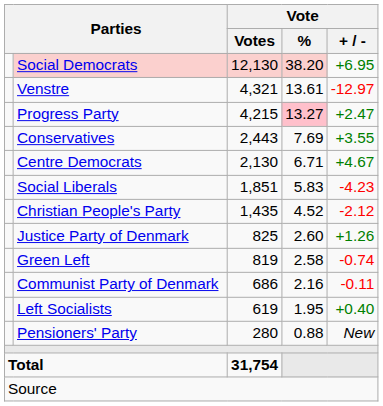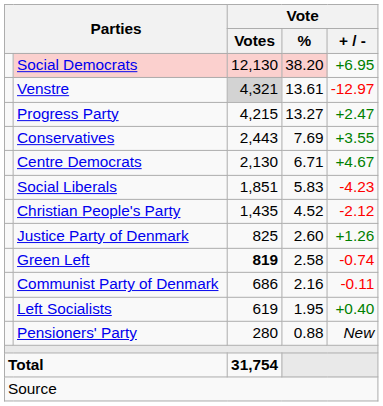(259, 89) no background -> (259, 89) lightgrey background
(304, 114) pink background -> (304, 114) no background
(265, 260) normal -> (265, 260) bold
